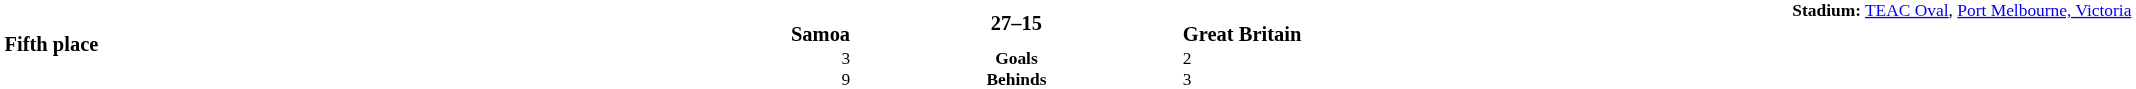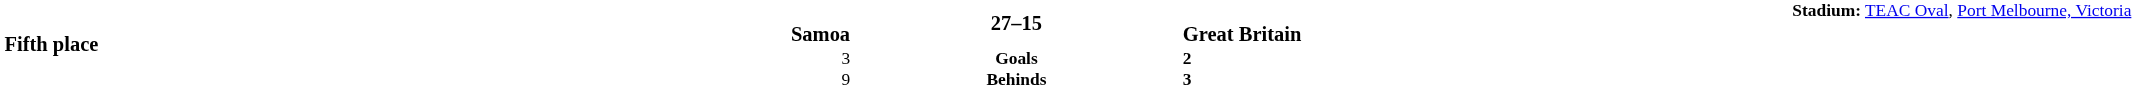(1187, 69) normal -> (1187, 69) bold
